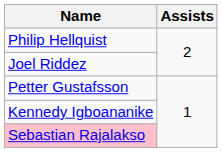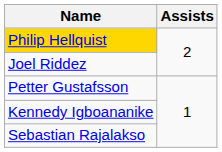(57, 40) no background -> (57, 40) gold background
(76, 135) pink background -> (76, 135) no background
